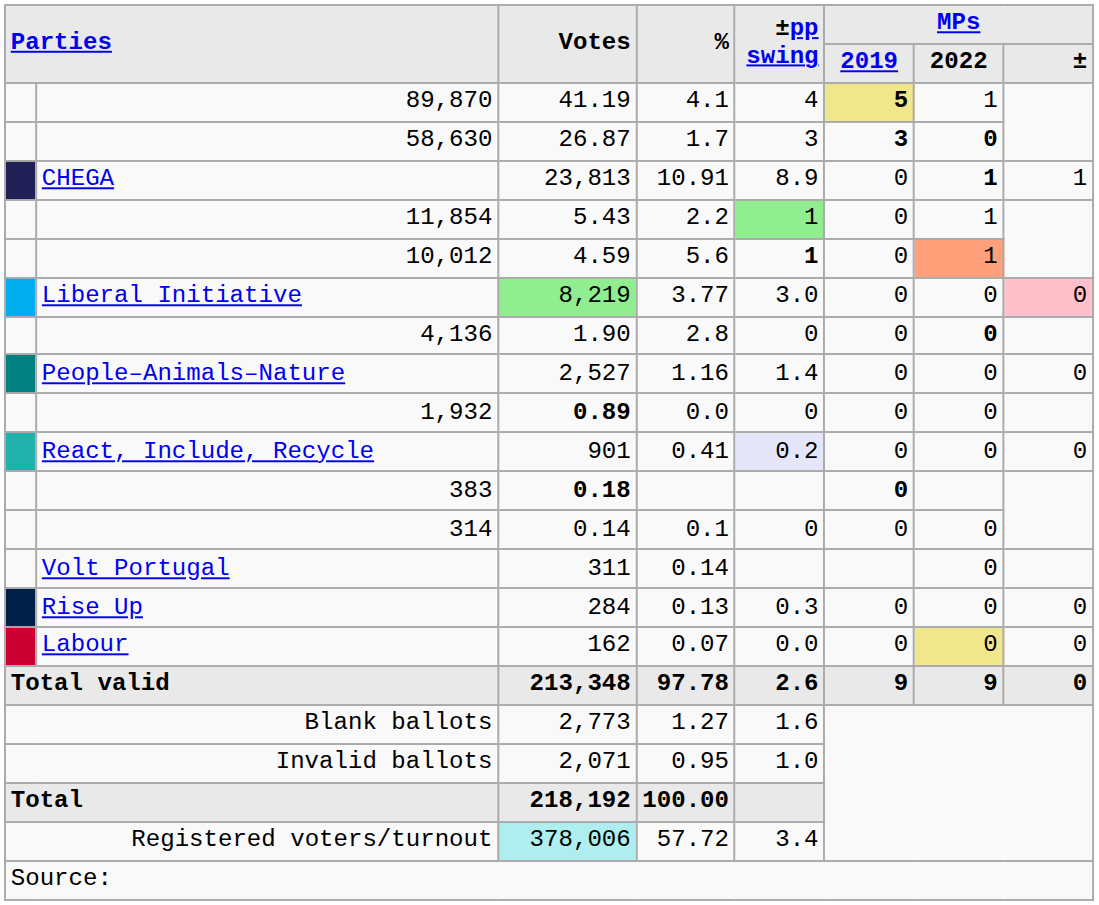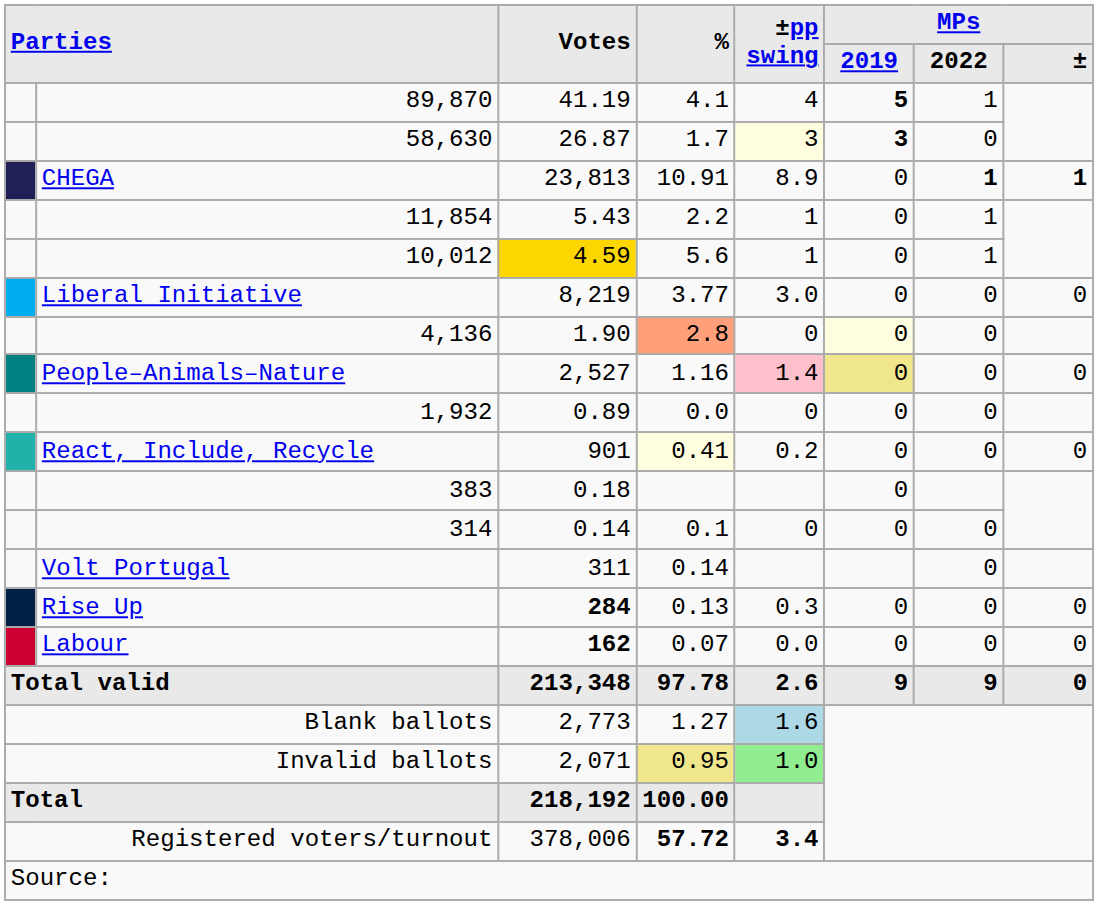(901, 103) khaki background -> (901, 103) no background
(811, 141) no background -> (811, 141) lightyellow background
(991, 141) bold -> (991, 141) normal
(1080, 180) normal -> (1080, 180) bold
(811, 219) lightgreen background -> (811, 219) no background
(602, 258) no background -> (602, 258) gold background
(811, 258) bold -> (811, 258) normal
(991, 258) lightsalmon background -> (991, 258) no background
(595, 297) lightgreen background -> (595, 297) no background
(1080, 297) pink background -> (1080, 297) no background
(707, 336) no background -> (707, 336) lightsalmon background
(901, 336) no background -> (901, 336) lightyellow background
(991, 336) bold -> (991, 336) normal
(797, 375) no background -> (797, 375) pink background
(901, 375) no background -> (901, 375) khaki background
(602, 414) bold -> (602, 414) normal
(700, 452) no background -> (700, 452) lightyellow background
(797, 452) lavender background -> (797, 452) no background
(602, 491) bold -> (602, 491) normal
(901, 491) bold -> (901, 491) normal
(609, 608) normal -> (609, 608) bold
(609, 647) normal -> (609, 647) bold
(991, 647) khaki background -> (991, 647) no background
(797, 725) no background -> (797, 725) lightblue background
(700, 763) no background -> (700, 763) khaki background
(797, 763) no background -> (797, 763) lightgreen background
(580, 841) paleturquoise background -> (580, 841) no background
(693, 841) normal -> (693, 841) bold
(797, 841) normal -> (797, 841) bold
